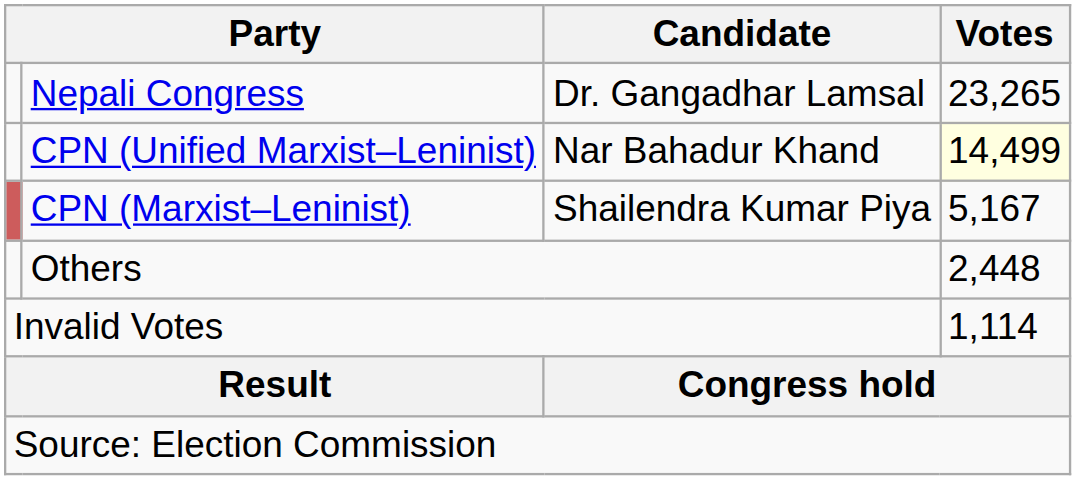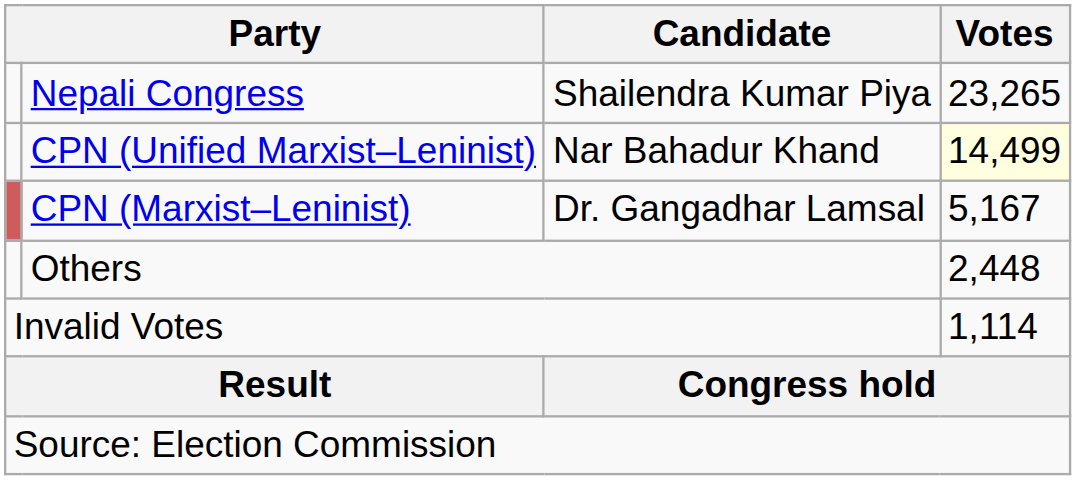(739, 92) Dr. Gangadhar Lamsal -> (742, 92) Shailendra Kumar Piya
(742, 209) Shailendra Kumar Piya -> (739, 209) Dr. Gangadhar Lamsal
